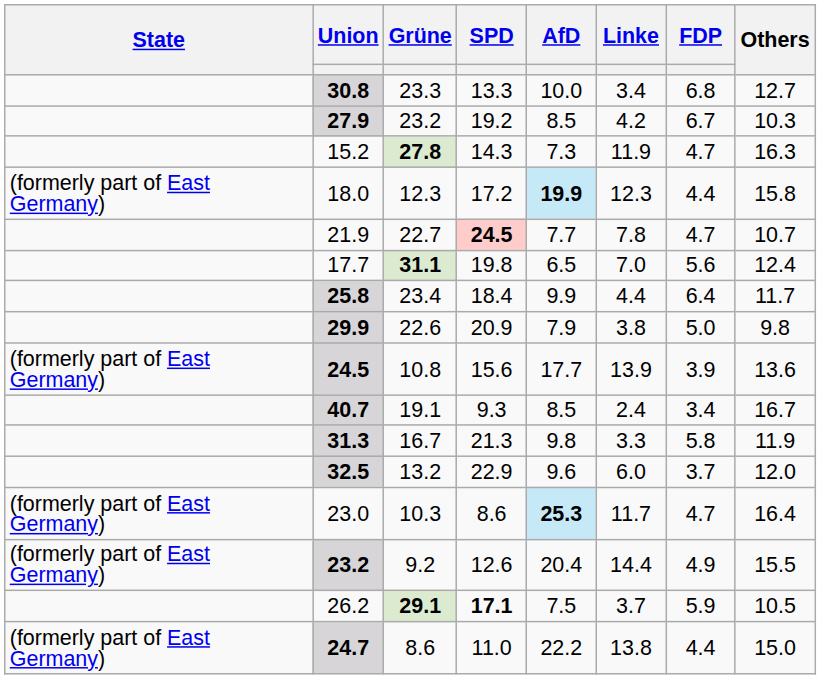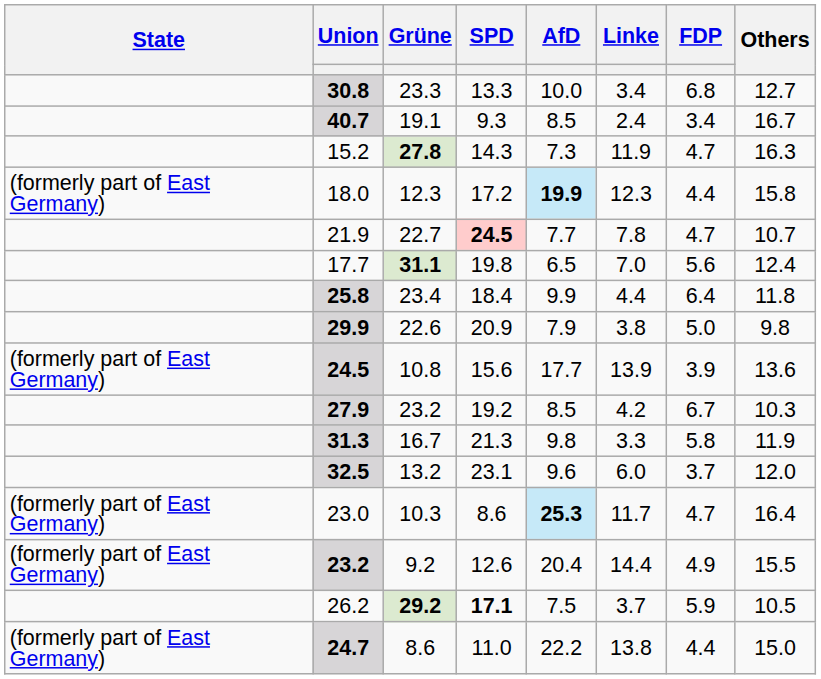rows swapped: (348, 410) <-> (348, 121)
(775, 297) 11.7 -> (775, 297) 11.8
(492, 472) 22.9 -> (492, 472) 23.1
(420, 607) 29.1 -> (420, 607) 29.2
